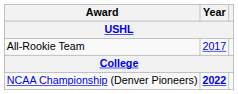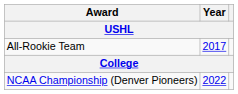(214, 81) bold -> (214, 81) normal
